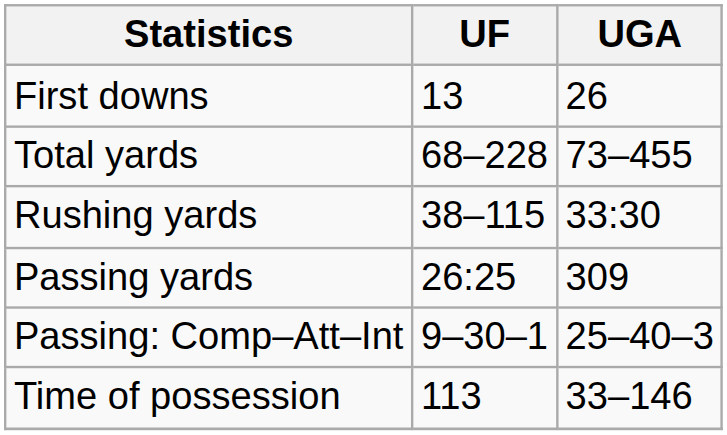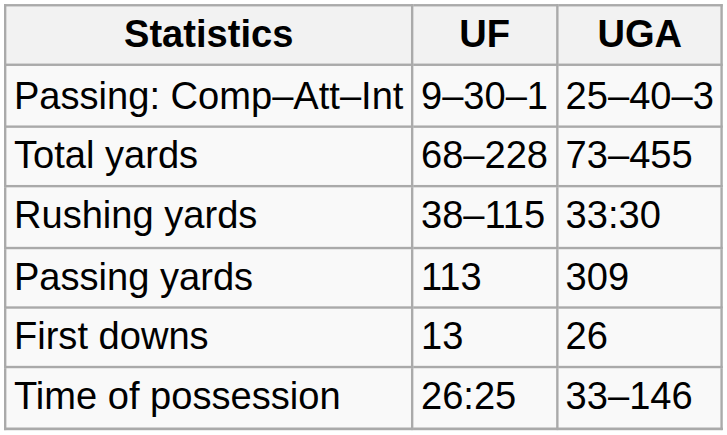rows swapped: (111, 95) <-> (209, 336)
(469, 276) 26:25 -> (451, 276) 113
(451, 397) 113 -> (469, 397) 26:25
